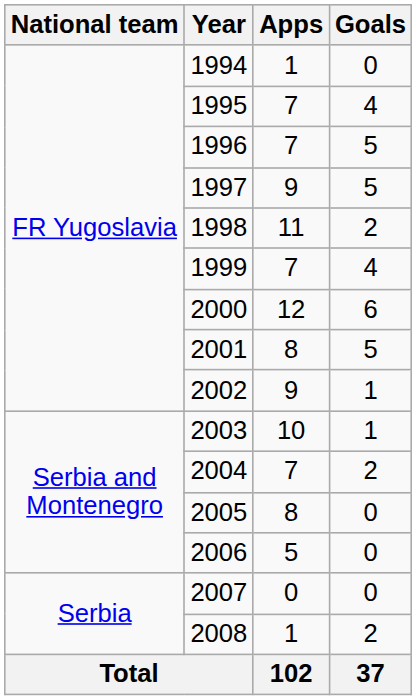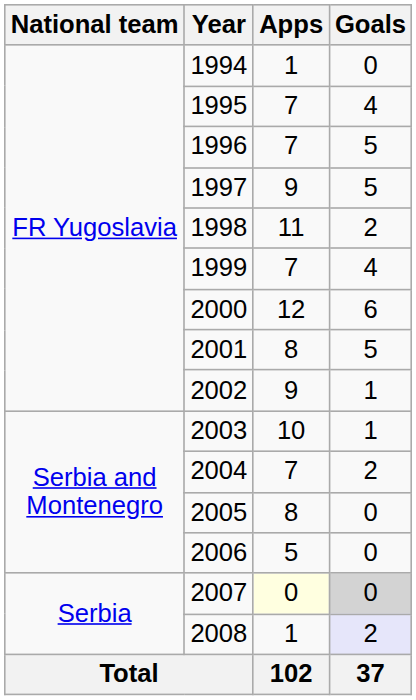(291, 593) no background -> (291, 593) lightyellow background
(370, 593) no background -> (370, 593) lightgrey background
(370, 633) no background -> (370, 633) lavender background
